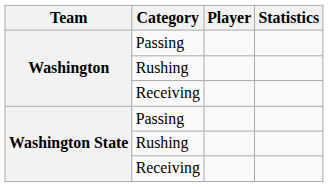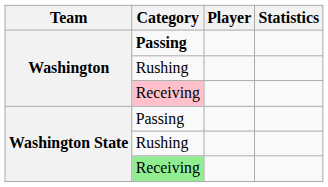(160, 43) normal -> (161, 43) bold
(168, 93) no background -> (168, 93) pink background
(168, 168) no background -> (168, 168) lightgreen background
